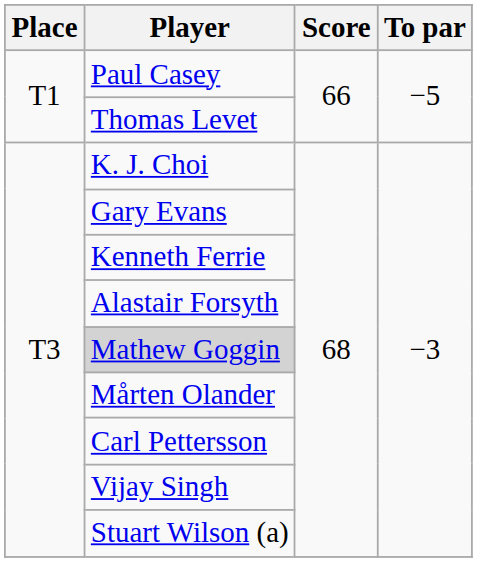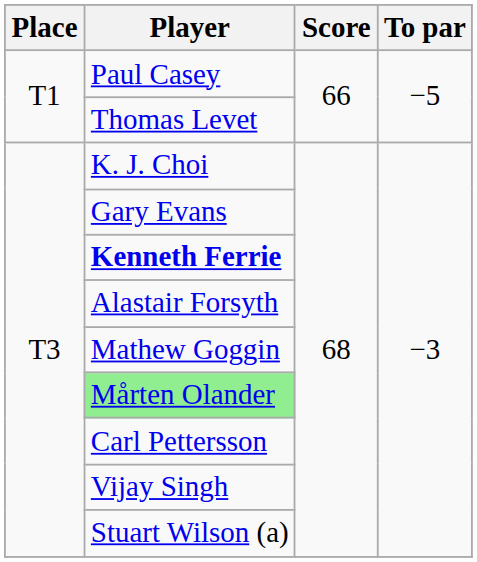(178, 257) normal -> (186, 257) bold
(185, 348) lightgrey background -> (185, 348) no background
(183, 394) no background -> (183, 394) lightgreen background
